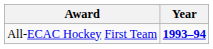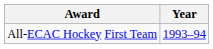(184, 33) bold -> (184, 33) normal
